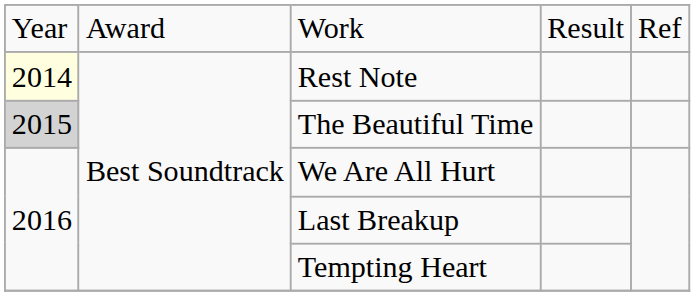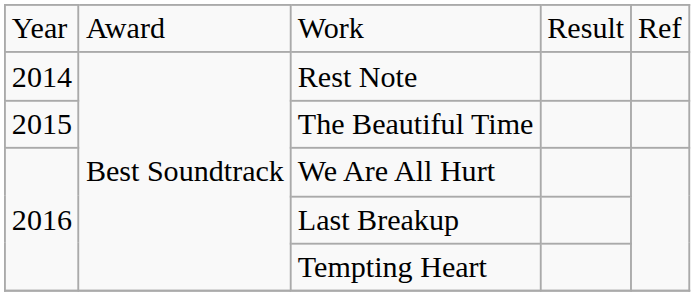(42, 76) lightyellow background -> (42, 76) no background
(42, 123) lightgrey background -> (42, 123) no background
